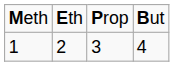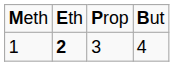(61, 46) normal -> (61, 46) bold
